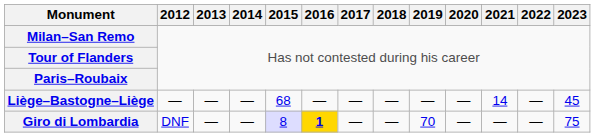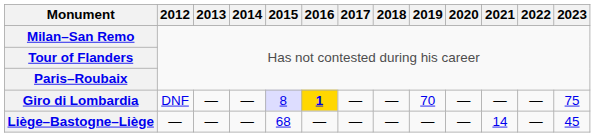rows swapped: (81, 100) <-> (81, 121)
